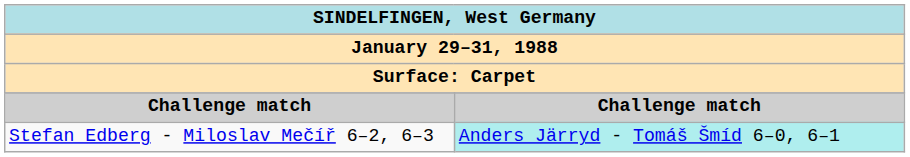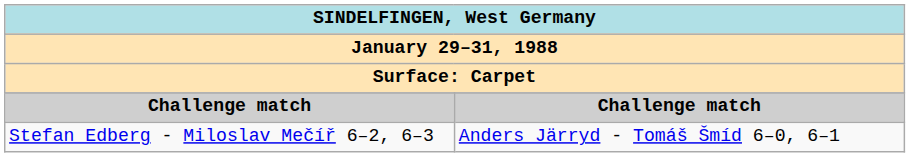(649, 137) paleturquoise background -> (649, 137) no background
